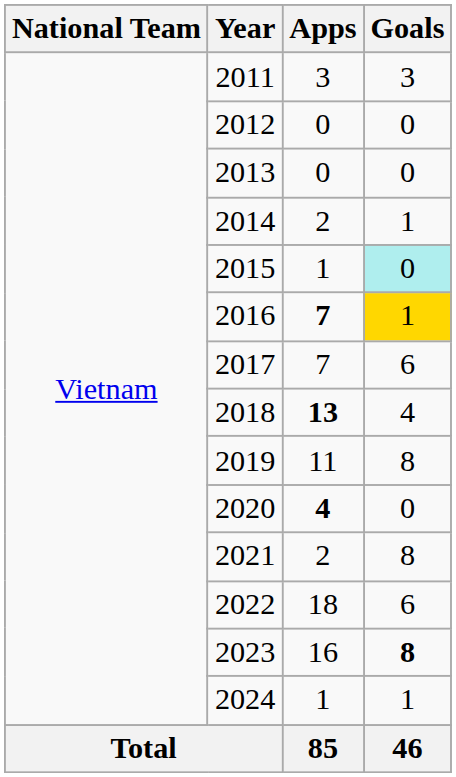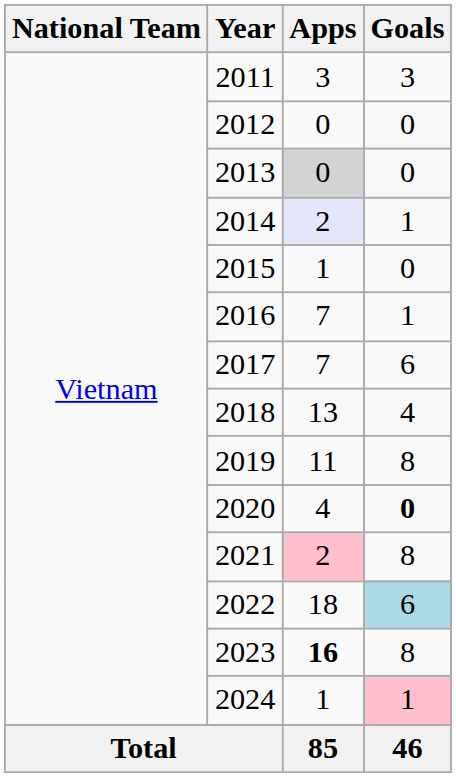(323, 172) no background -> (323, 172) lightgrey background
(323, 220) no background -> (323, 220) lavender background
(407, 268) paleturquoise background -> (407, 268) no background
(323, 316) bold -> (323, 316) normal
(407, 316) gold background -> (407, 316) no background
(323, 412) bold -> (323, 412) normal
(323, 508) bold -> (323, 508) normal
(407, 508) normal -> (407, 508) bold
(323, 556) no background -> (323, 556) pink background
(407, 603) no background -> (407, 603) lightblue background
(323, 651) normal -> (323, 651) bold
(407, 651) bold -> (407, 651) normal
(407, 699) no background -> (407, 699) pink background
